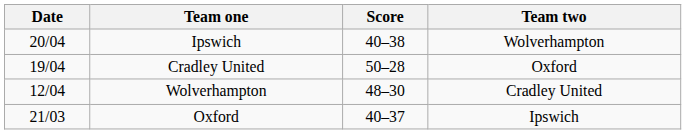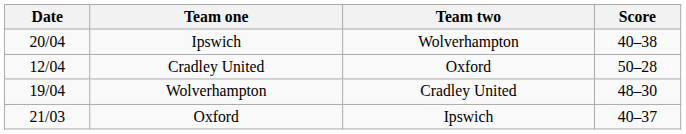columns swapped: (385, 16) <-> (554, 16)
(47, 66) 19/04 -> (47, 66) 12/04
(47, 91) 12/04 -> (47, 91) 19/04
